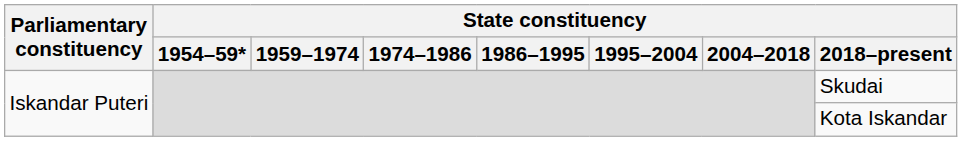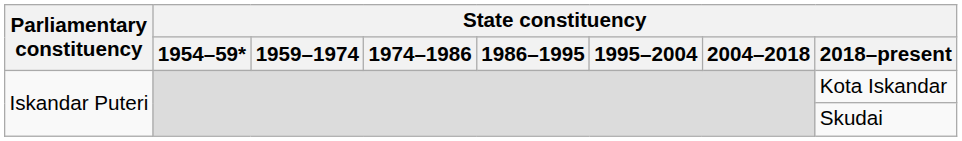(851, 86) Skudai -> (883, 86) Kota Iskandar
(883, 119) Kota Iskandar -> (851, 119) Skudai
